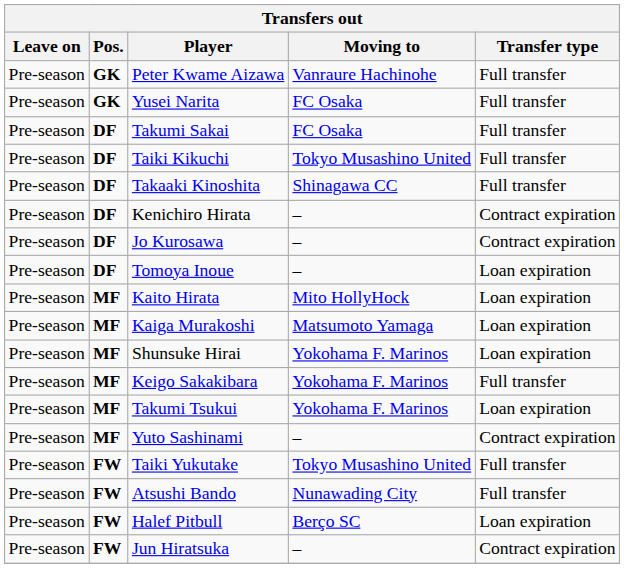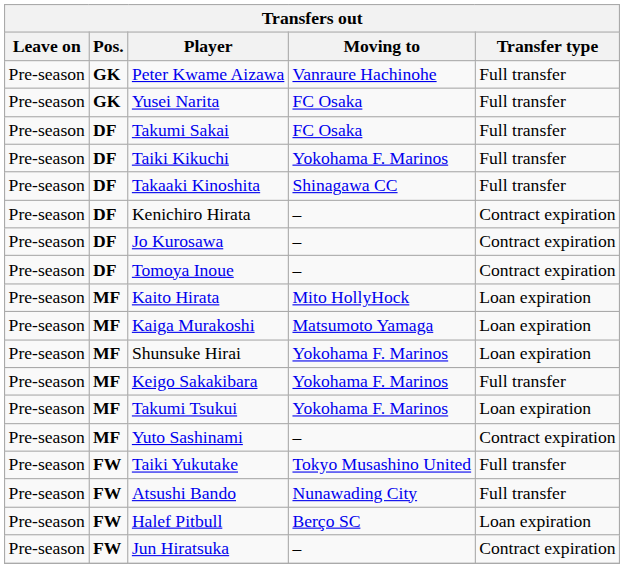(382, 158) Tokyo Musashino United -> (370, 158) Yokohama F. Marinos
(535, 269) Loan expiration -> (547, 269) Contract expiration
